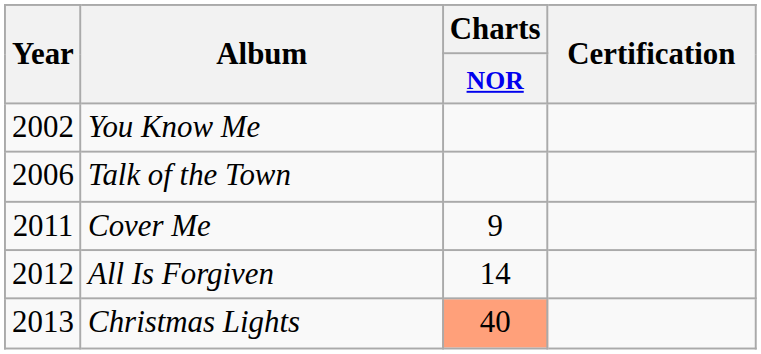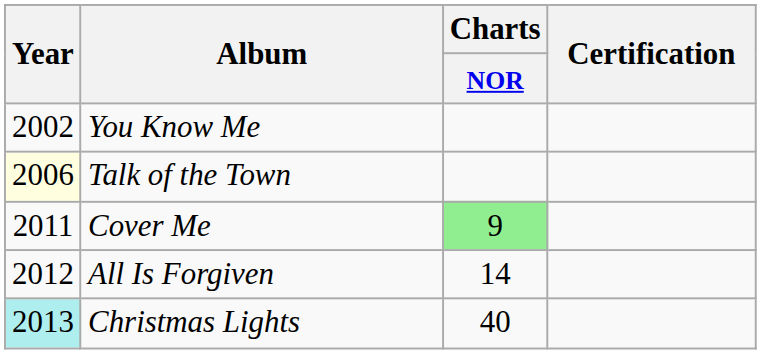(43, 175) no background -> (43, 175) lightyellow background
(495, 224) no background -> (495, 224) lightgreen background
(43, 322) no background -> (43, 322) paleturquoise background
(495, 322) lightsalmon background -> (495, 322) no background
